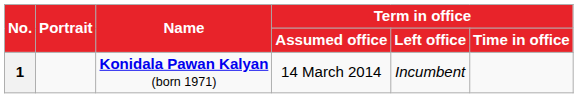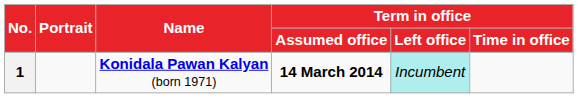(331, 72) normal -> (331, 72) bold
(430, 72) no background -> (430, 72) paleturquoise background
